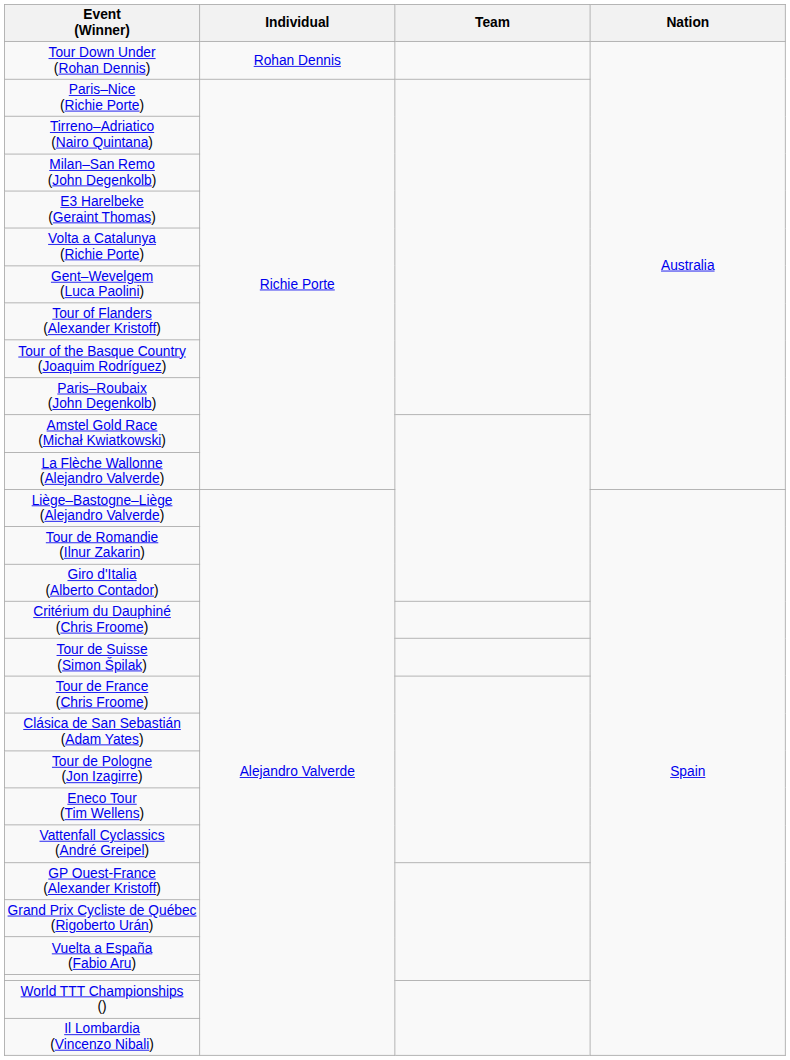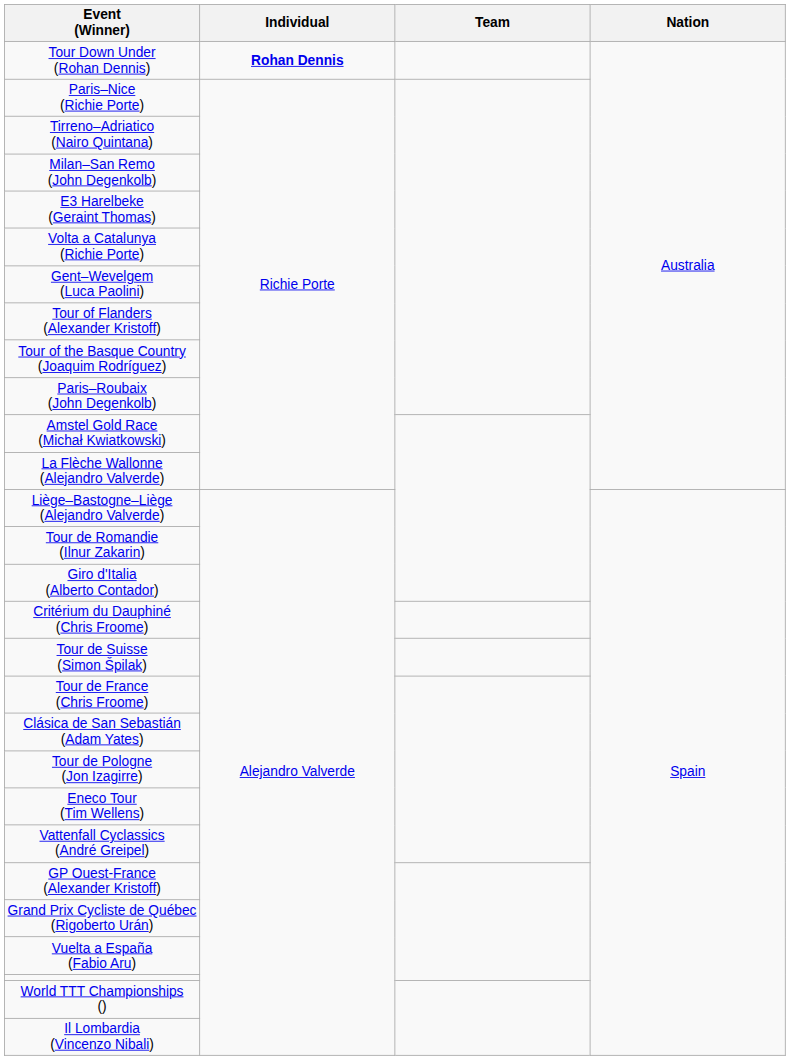(297, 60) normal -> (297, 60) bold
